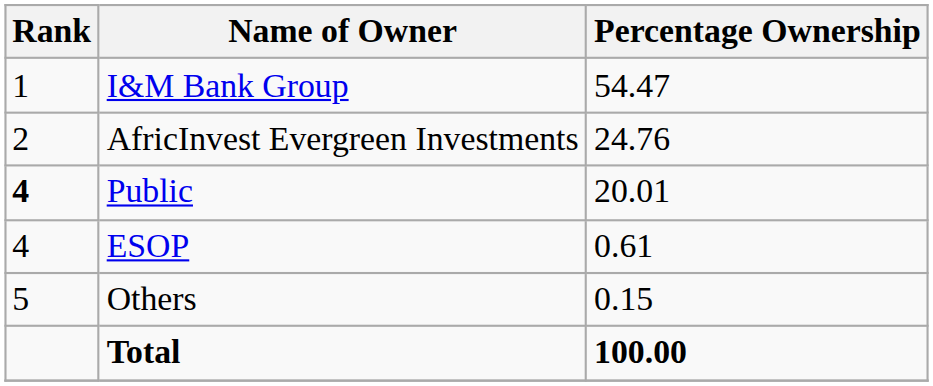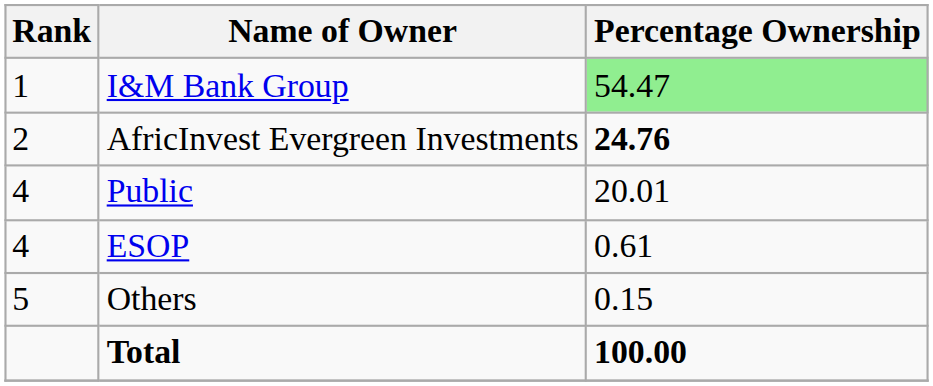(632, 84) no background -> (632, 84) lightgreen background
(632, 138) normal -> (632, 138) bold
(21, 191) bold -> (21, 191) normal
